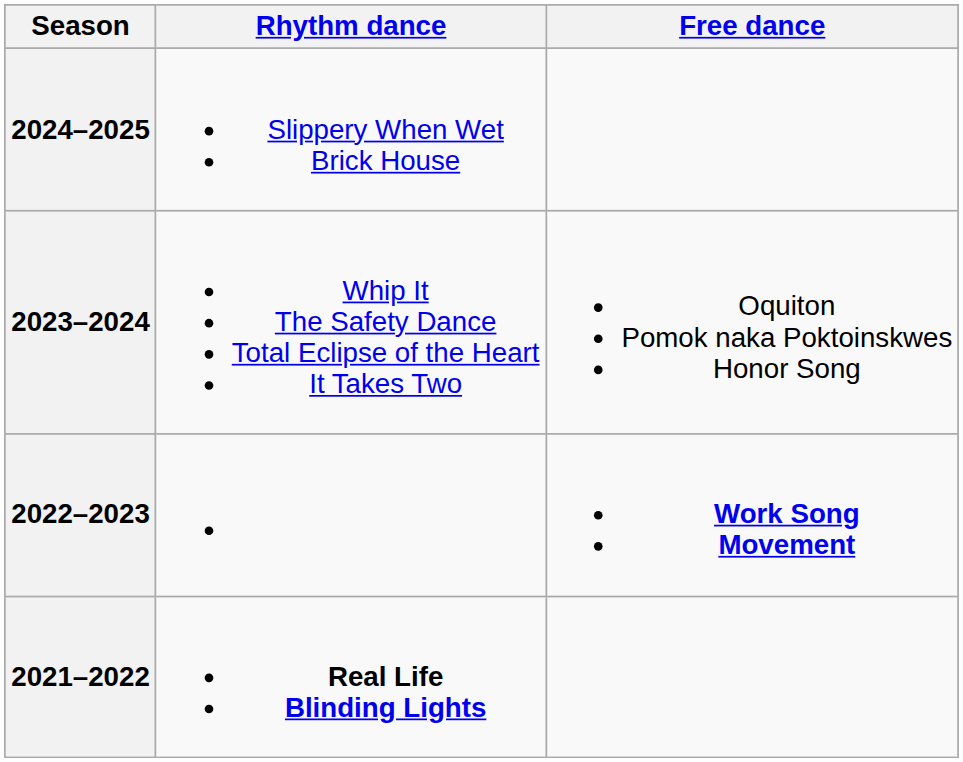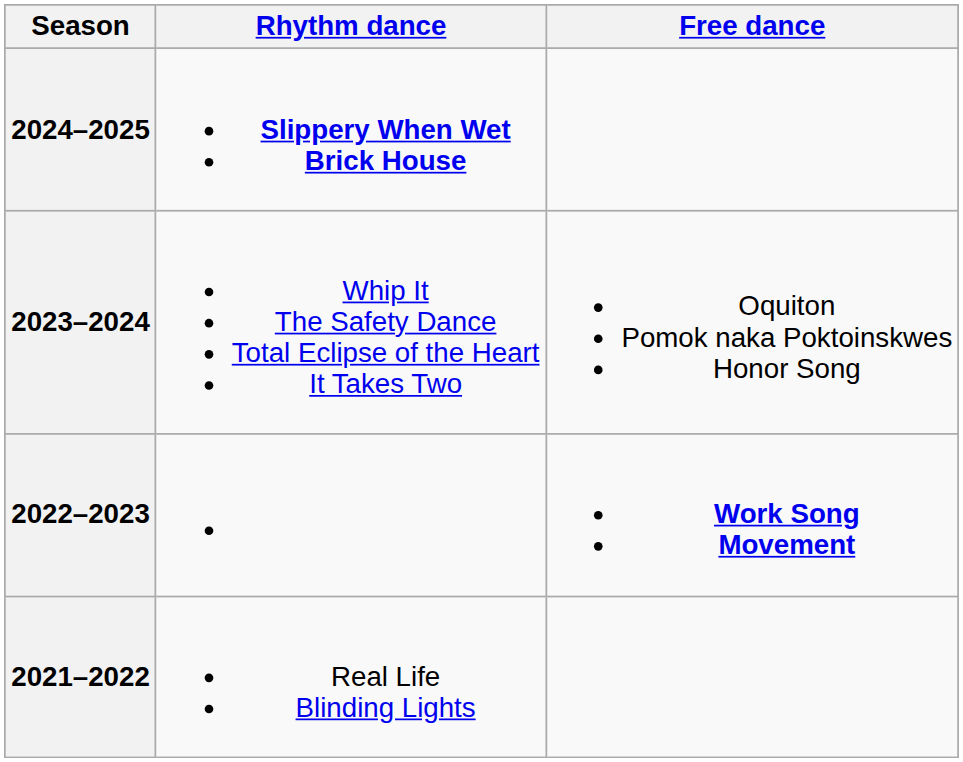(351, 145) normal -> (351, 145) bold
(351, 692) bold -> (351, 692) normal
